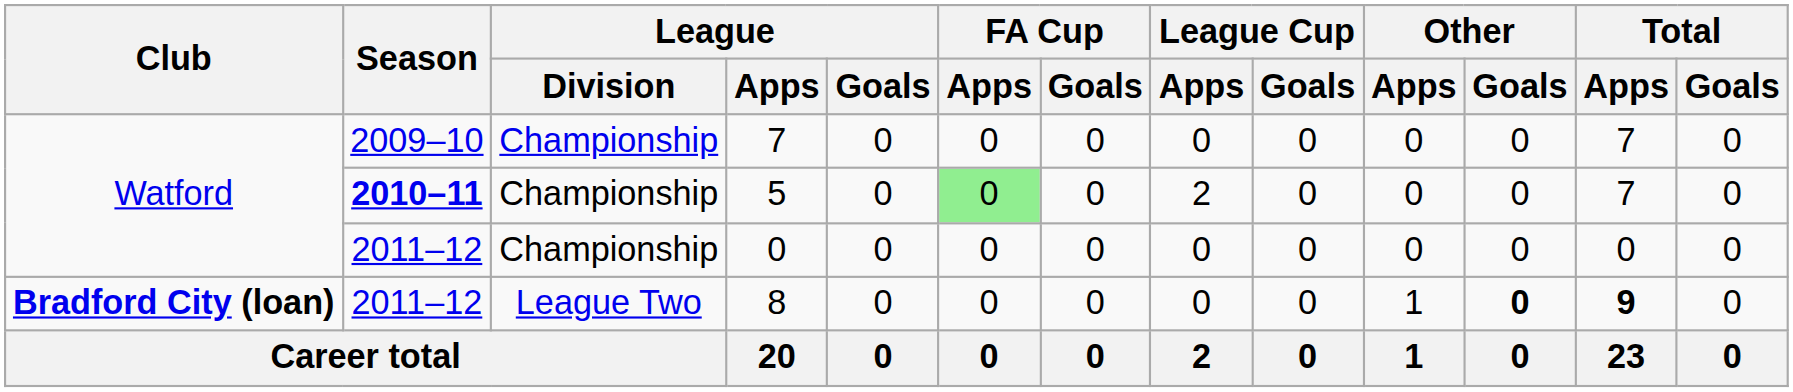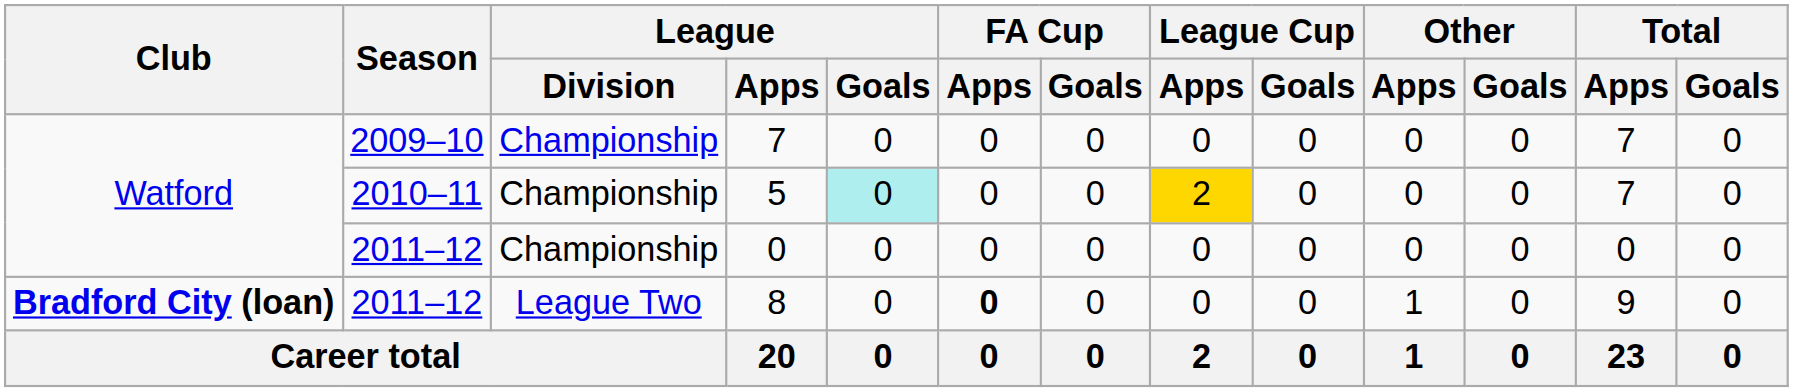(417, 194) bold -> (417, 194) normal
(883, 194) no background -> (883, 194) paleturquoise background
(989, 194) lightgreen background -> (989, 194) no background
(1201, 194) no background -> (1201, 194) gold background
(989, 303) normal -> (989, 303) bold
(1520, 303) bold -> (1520, 303) normal
(1626, 303) bold -> (1626, 303) normal
